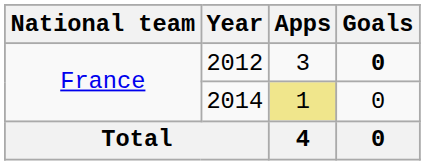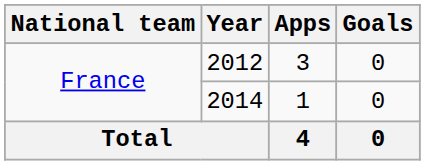(378, 63) bold -> (378, 63) normal
(303, 101) khaki background -> (303, 101) no background
